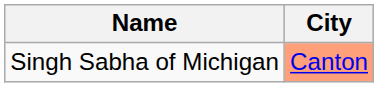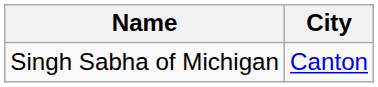(329, 61) lightsalmon background -> (329, 61) no background
